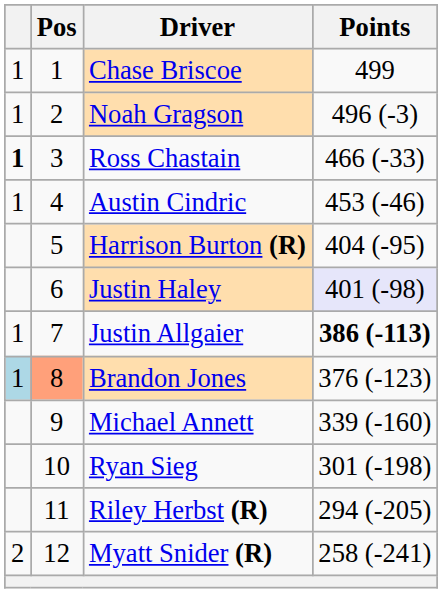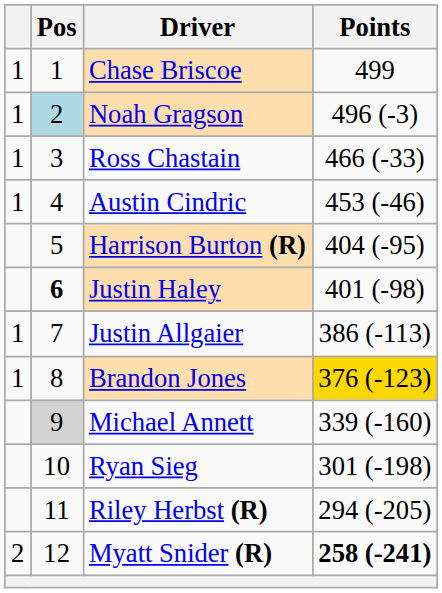(57, 114) no background -> (57, 114) lightblue background
(18, 158) bold -> (18, 158) normal
(57, 289) normal -> (57, 289) bold
(375, 289) lavender background -> (375, 289) no background
(375, 333) bold -> (375, 333) normal
(18, 377) lightblue background -> (18, 377) no background
(57, 377) lightsalmon background -> (57, 377) no background
(375, 377) no background -> (375, 377) gold background
(57, 421) no background -> (57, 421) lightgrey background
(375, 552) normal -> (375, 552) bold
